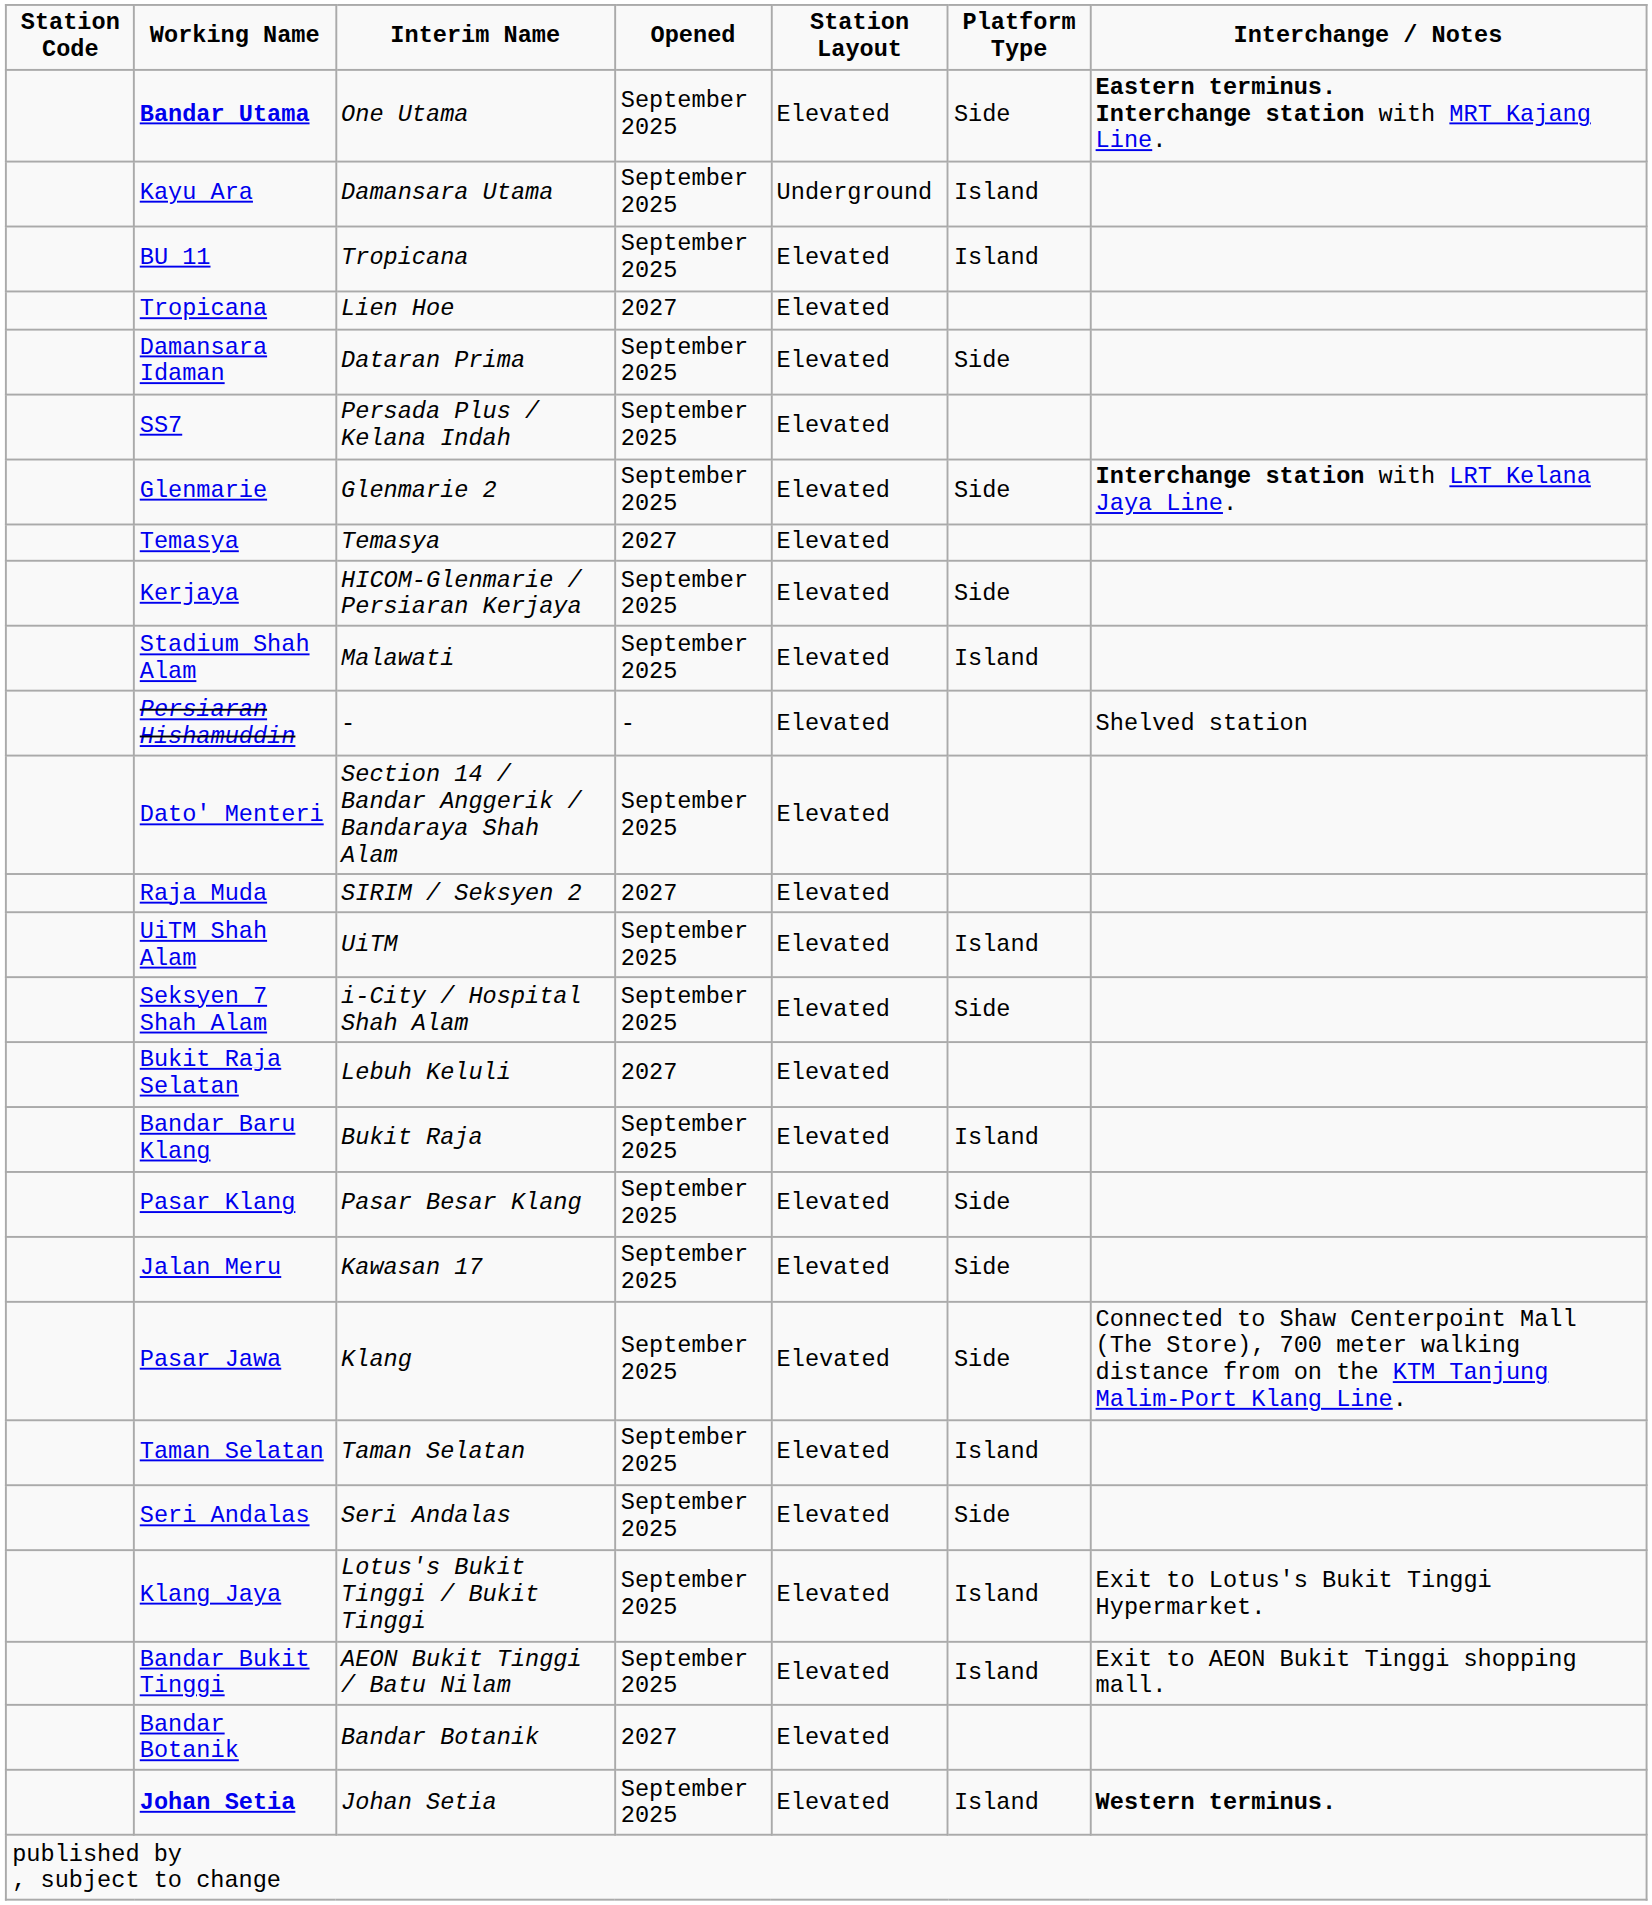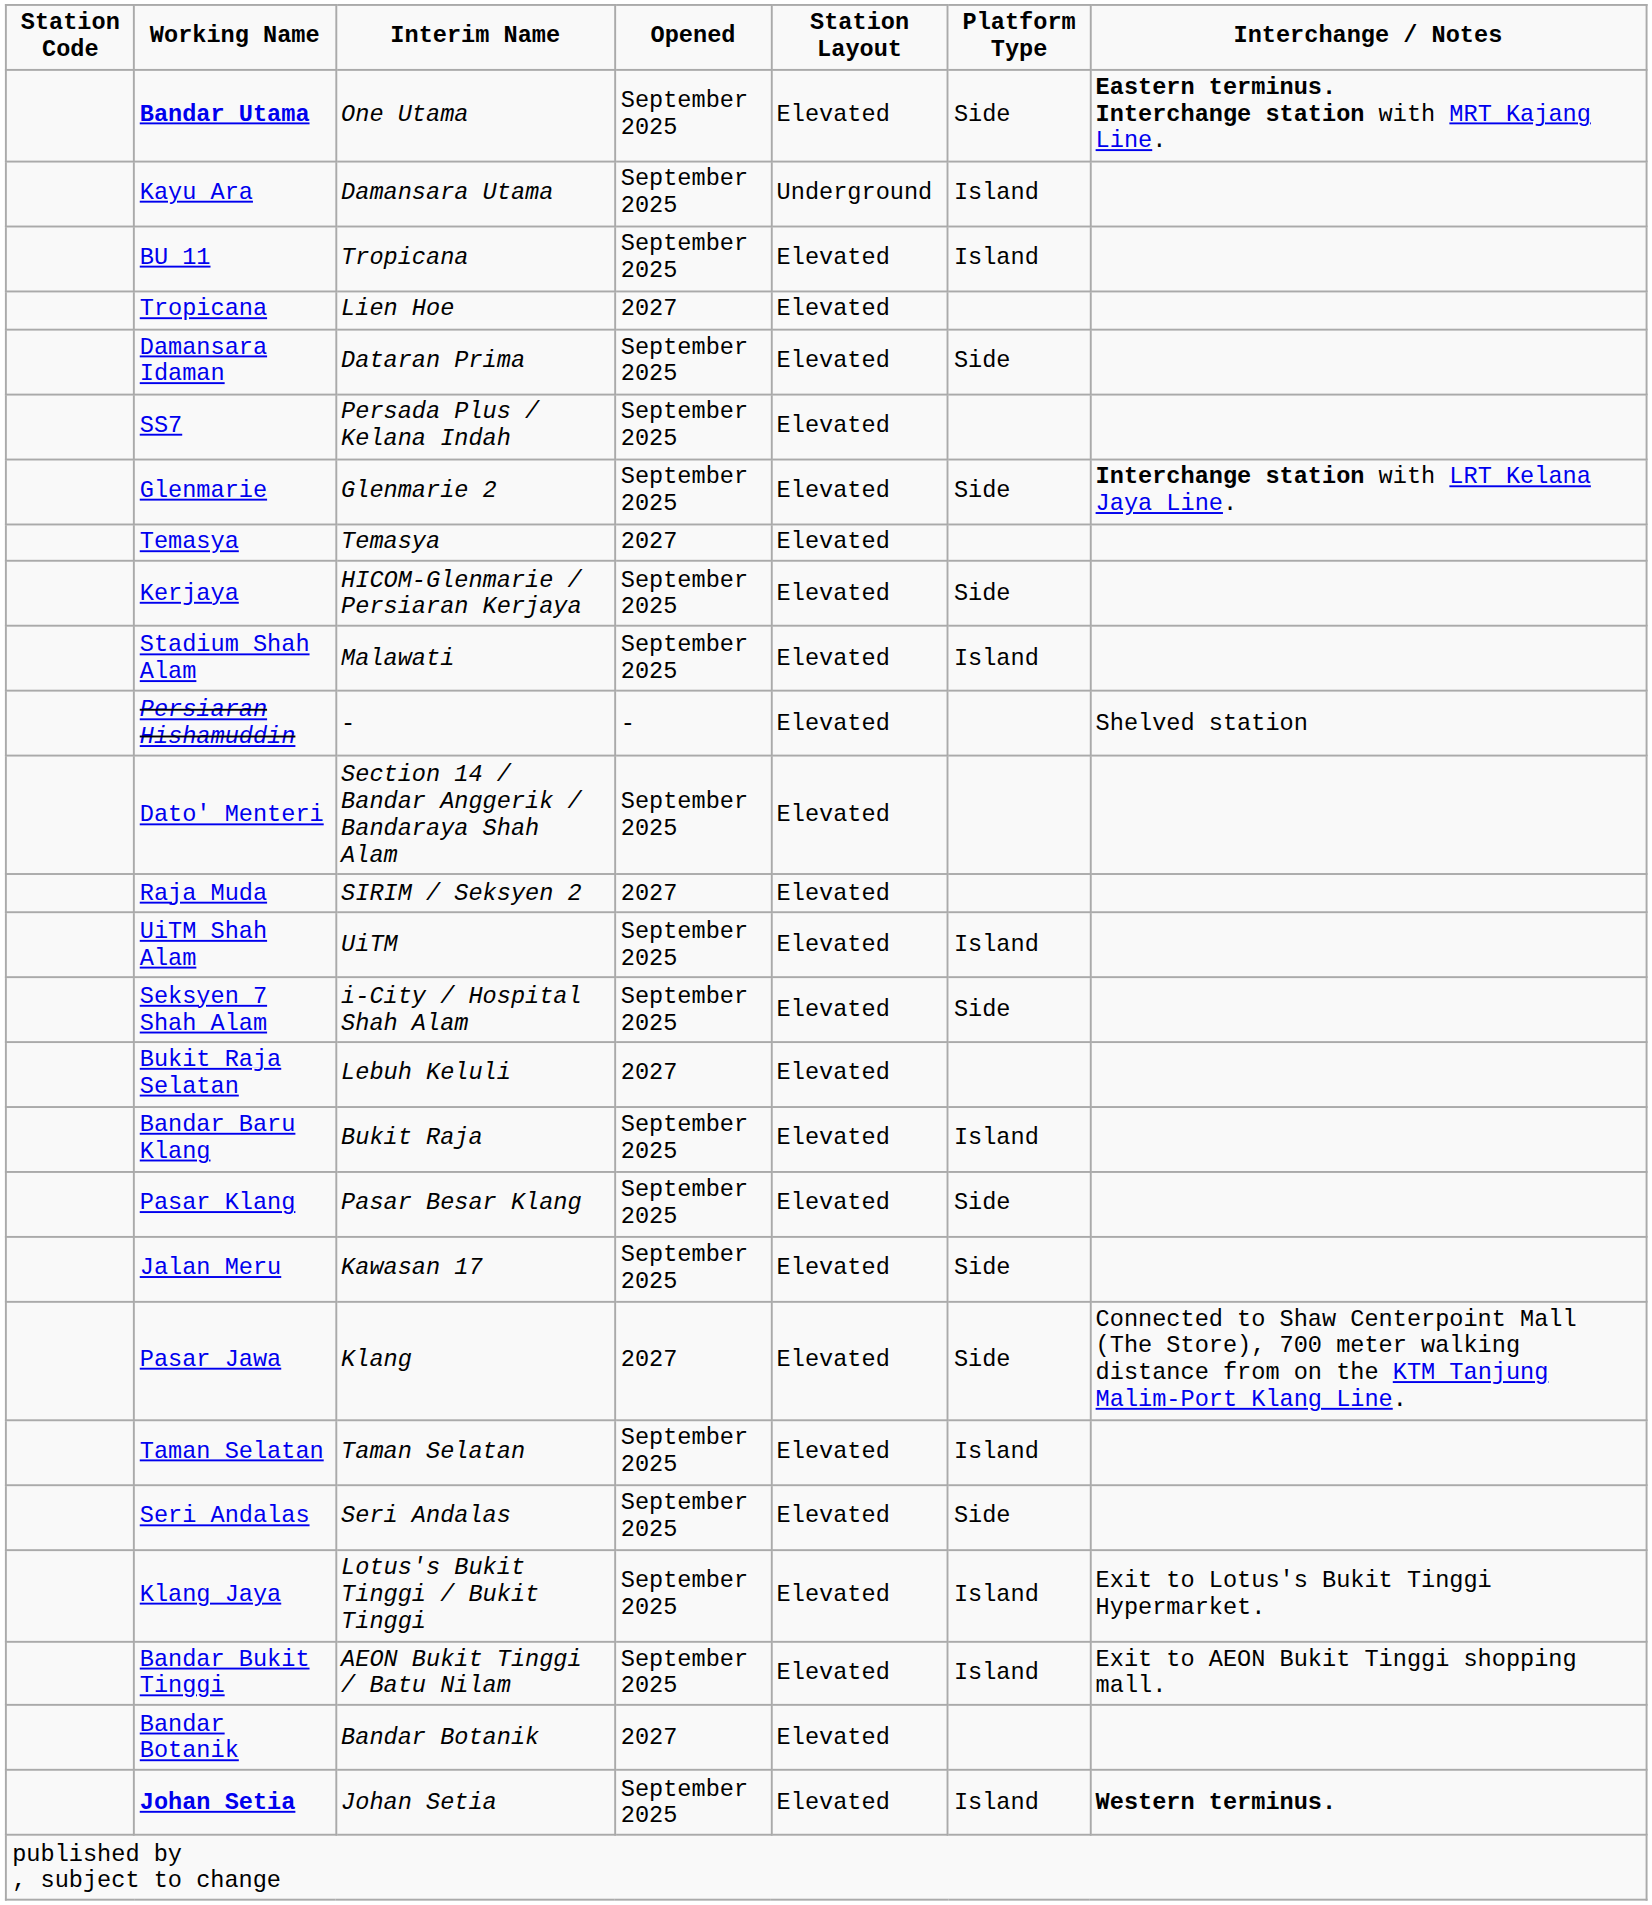(684, 1361) September 2025 -> (649, 1361) 2027
